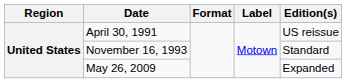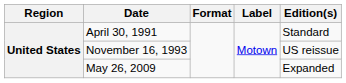(311, 31) US reissue -> (306, 31) Standard
(306, 50) Standard -> (311, 50) US reissue
